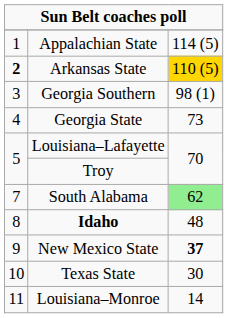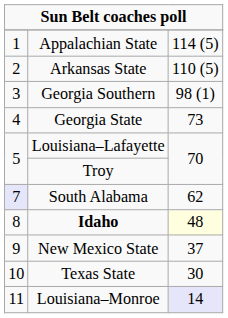(16, 68) bold -> (16, 68) normal
(195, 68) gold background -> (195, 68) no background
(16, 196) no background -> (16, 196) lavender background
(195, 196) lightgreen background -> (195, 196) no background
(195, 222) no background -> (195, 222) lightyellow background
(195, 248) bold -> (195, 248) normal
(195, 299) no background -> (195, 299) lavender background
